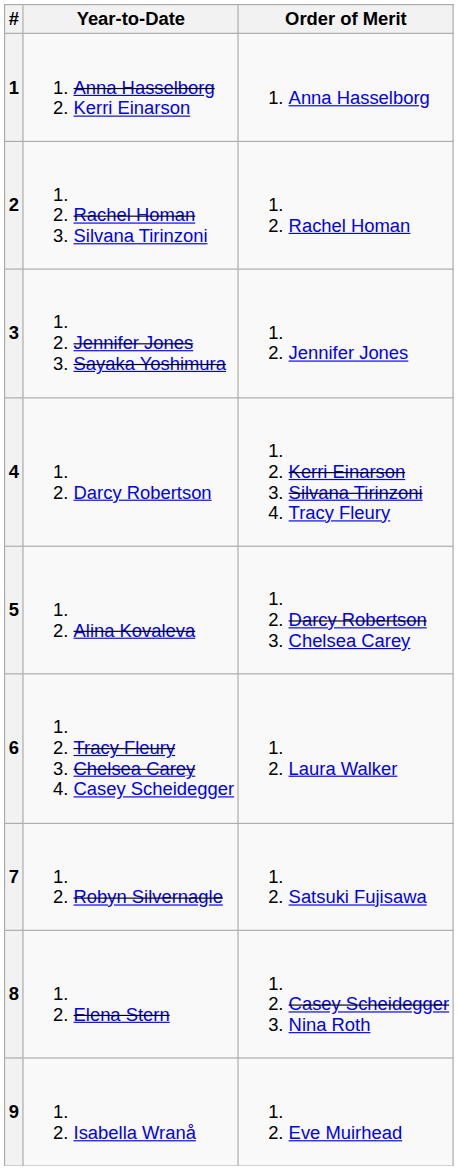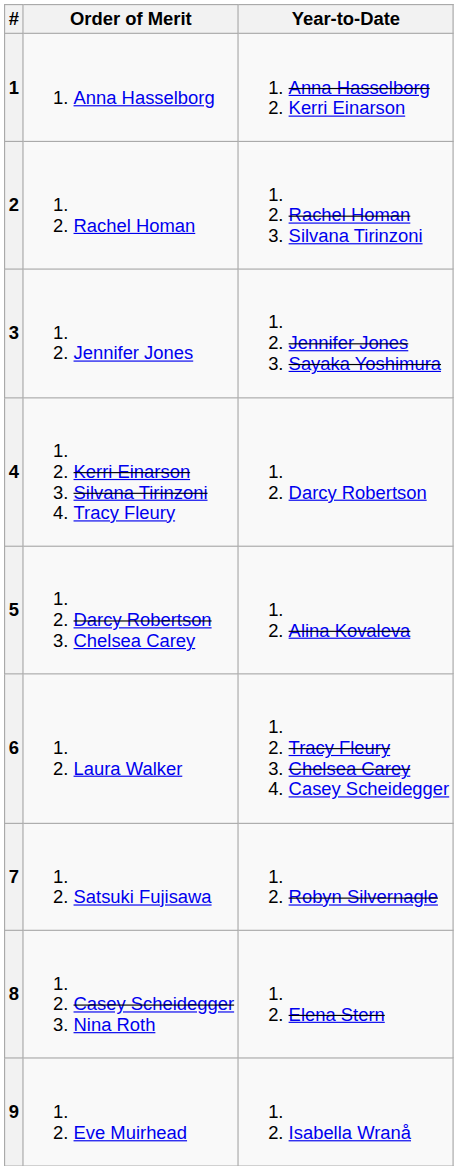columns swapped: (346, 19) <-> (131, 19)
